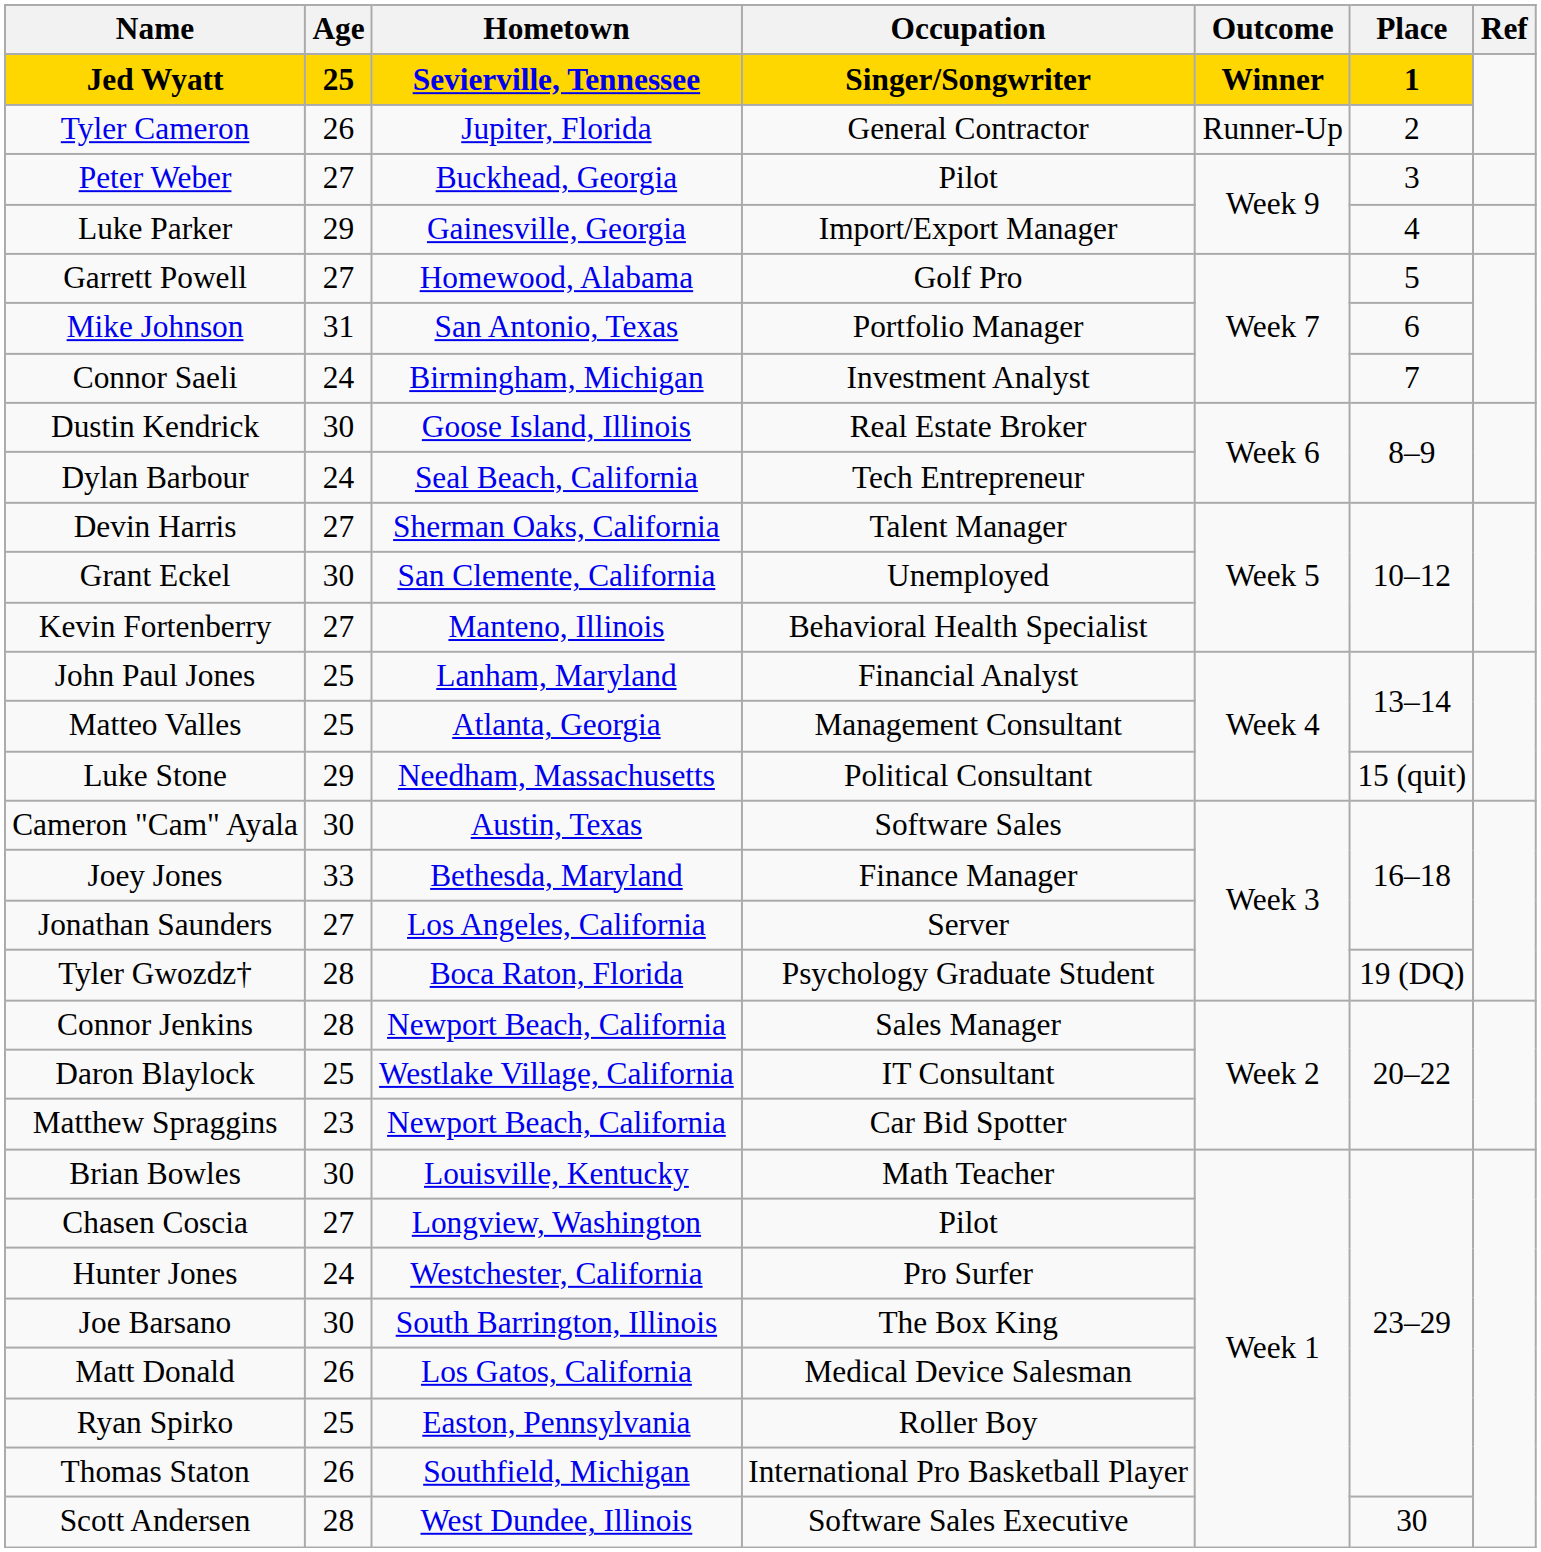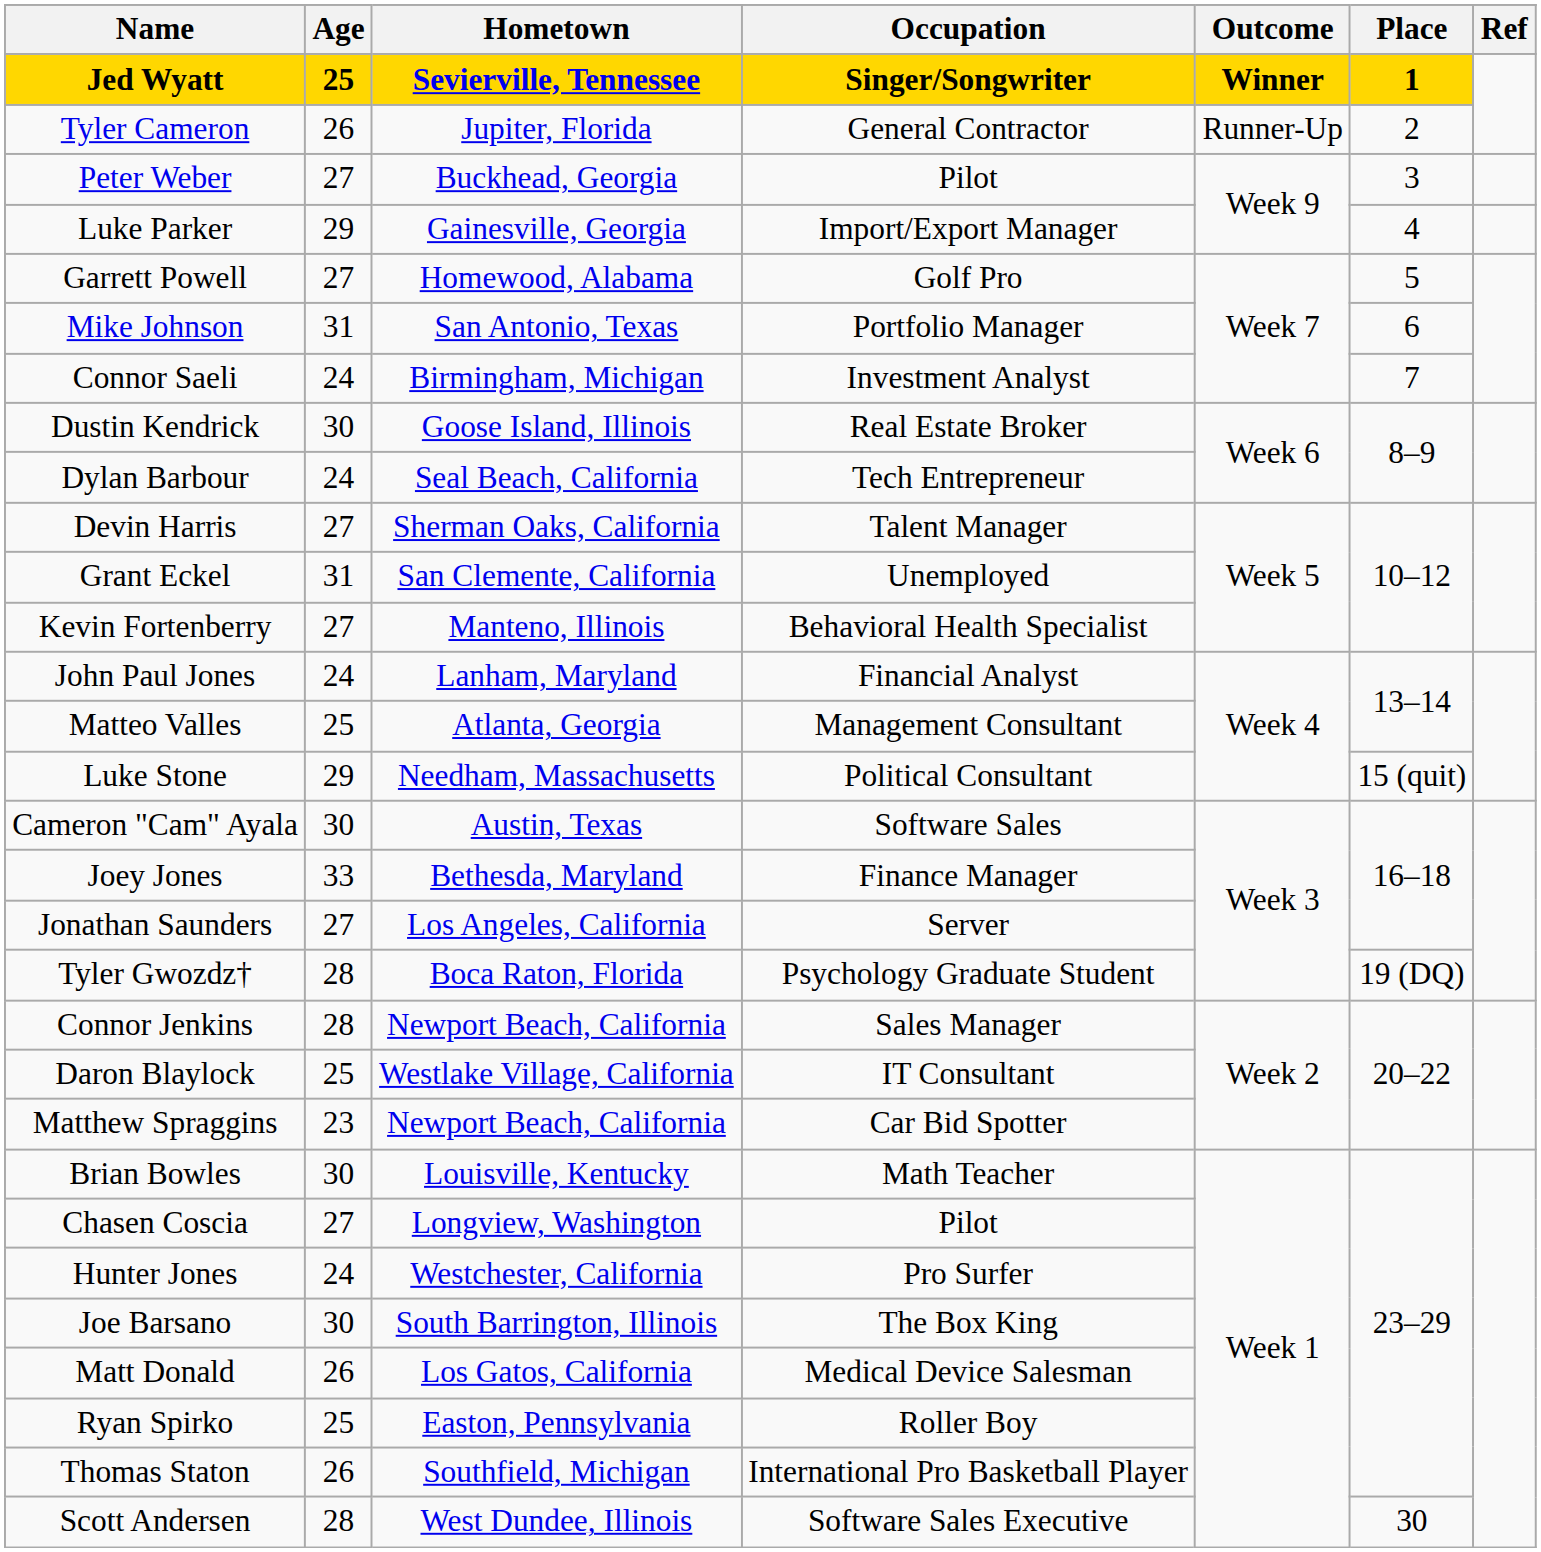(339, 576) 30 -> (339, 576) 31
(339, 675) 25 -> (339, 675) 24
